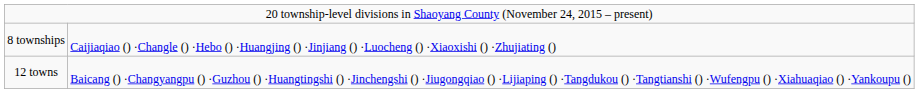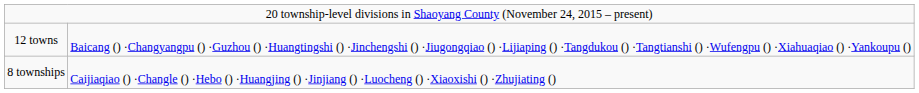rows swapped: (36, 72) <-> (36, 39)
